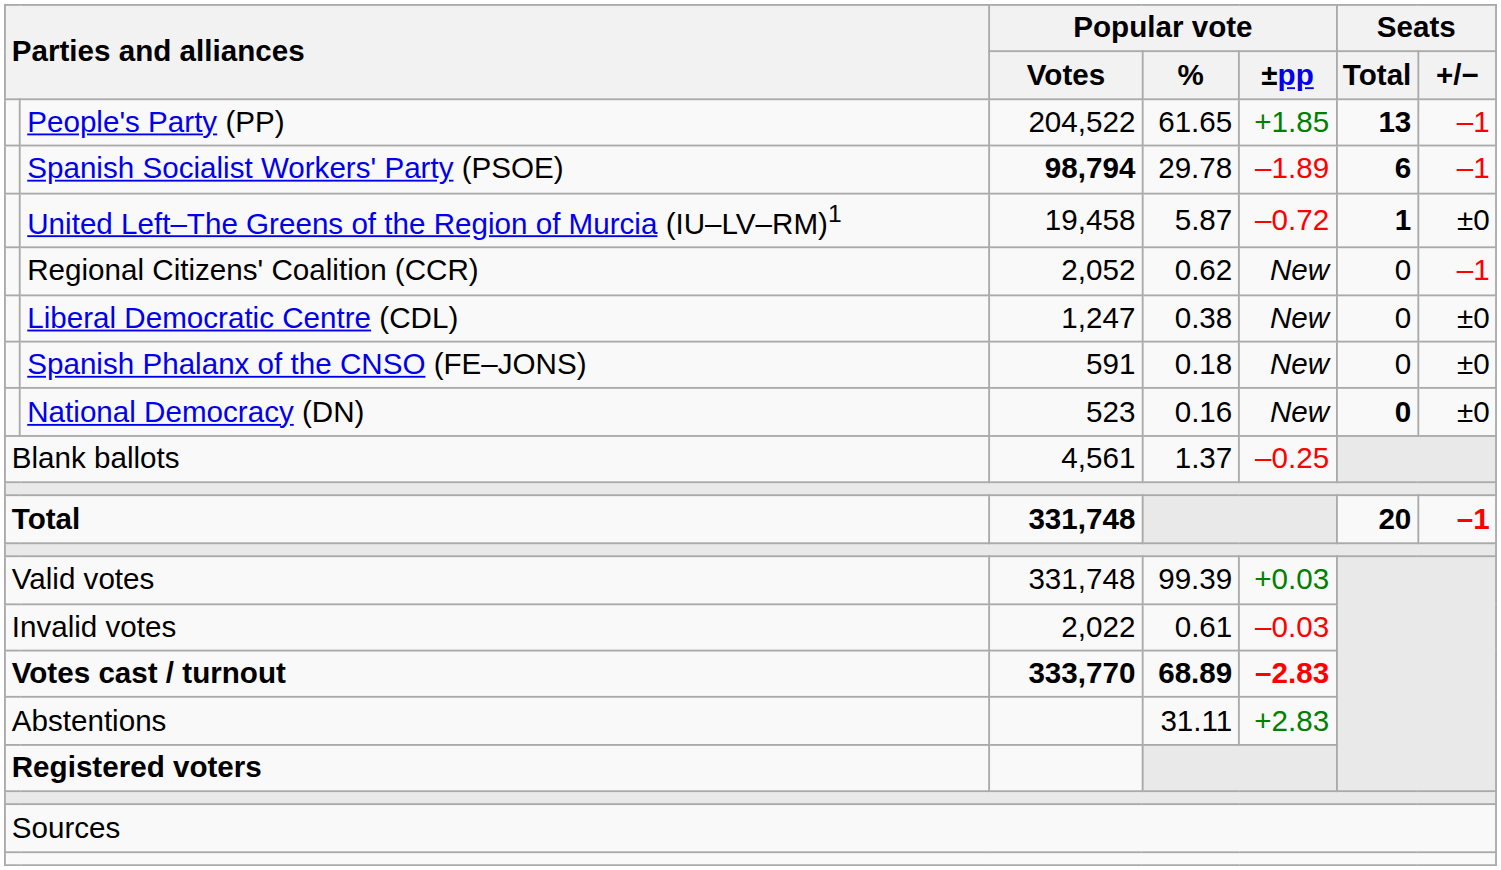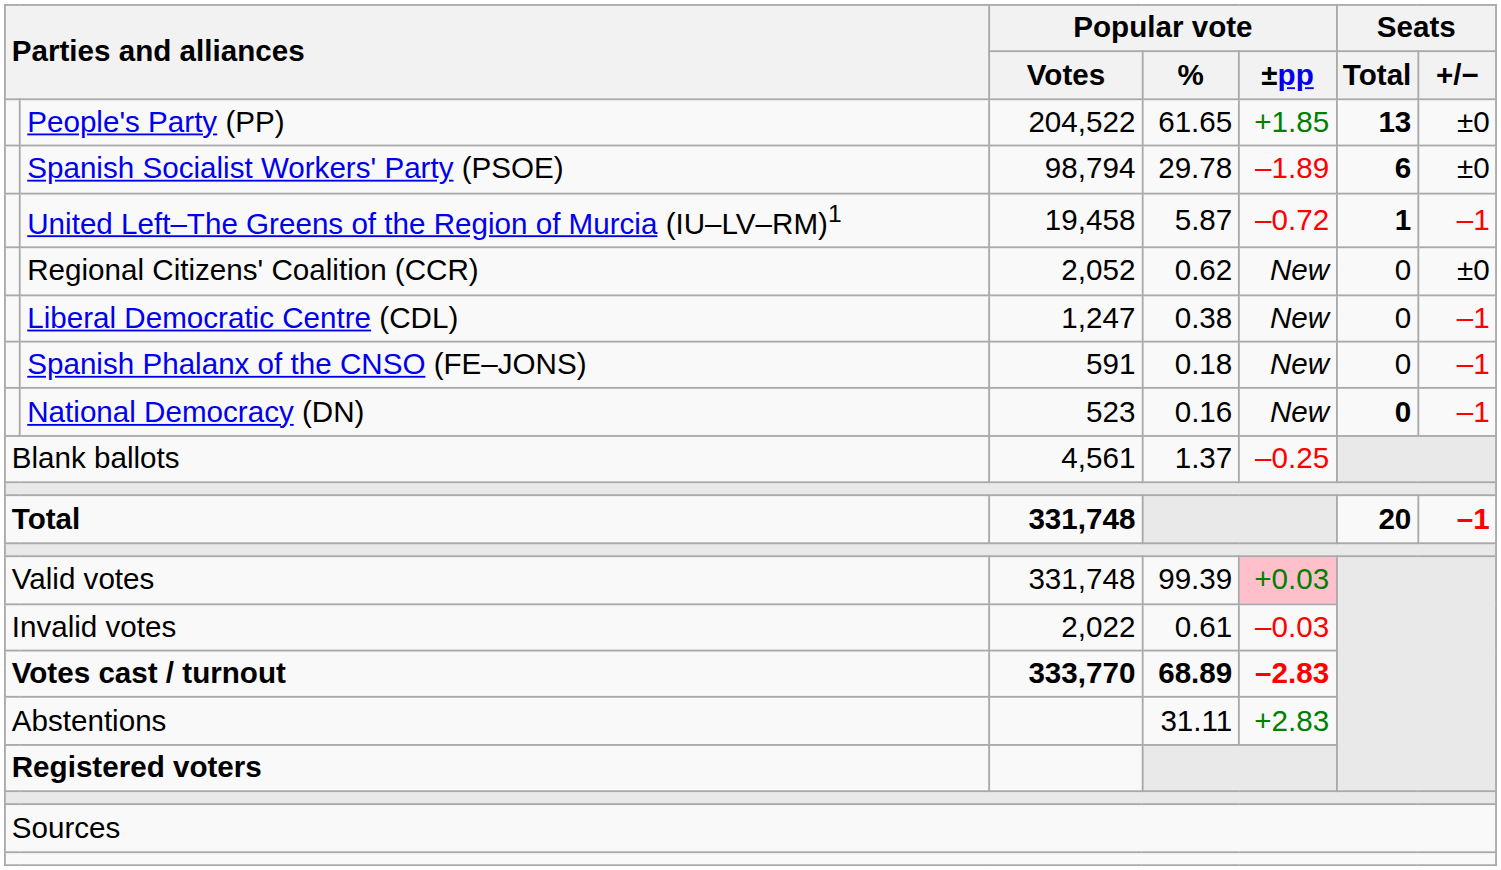(1473, 121) –1 -> (1473, 121) ±0
(1090, 168) bold -> (1090, 168) normal
(1473, 168) –1 -> (1473, 168) ±0
(1473, 219) ±0 -> (1473, 219) –1
(1473, 270) –1 -> (1473, 270) ±0
(1473, 317) ±0 -> (1473, 317) –1
(1473, 364) ±0 -> (1473, 364) –1
(1473, 411) ±0 -> (1473, 411) –1
(1292, 579) no background -> (1292, 579) pink background
